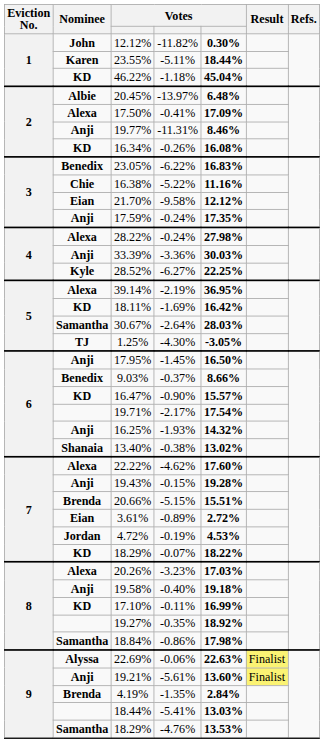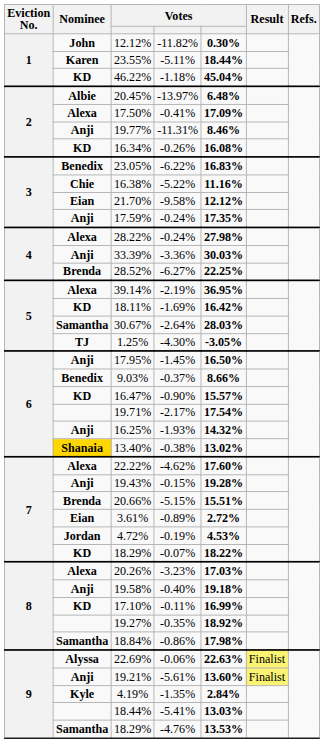(82, 272) Kyle -> (82, 272) Brenda
(82, 448) no background -> (82, 448) gold background
(82, 694) Brenda -> (82, 694) Kyle
